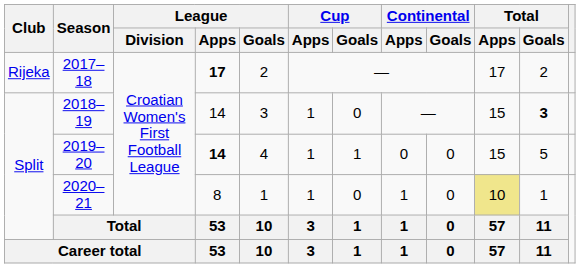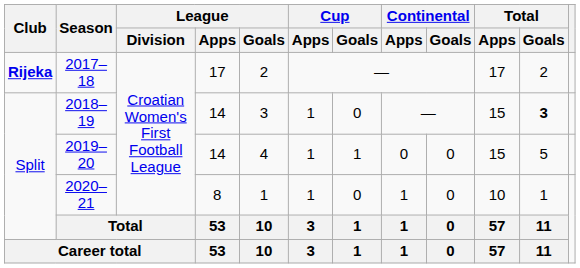(29, 72) normal -> (30, 72) bold
(217, 72) bold -> (217, 72) normal
(217, 154) bold -> (217, 154) normal
(497, 194) khaki background -> (497, 194) no background
